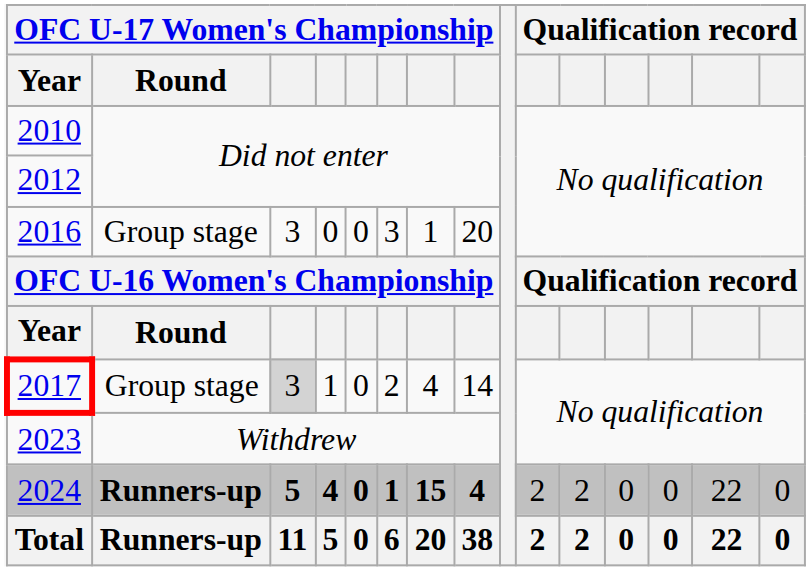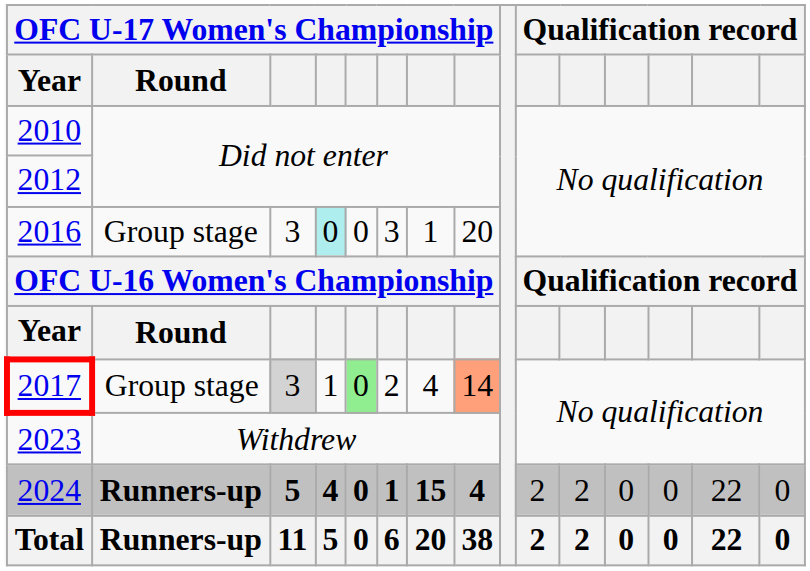(330, 230) no background -> (330, 230) paleturquoise background
(361, 385) no background -> (361, 385) lightgreen background
(477, 385) no background -> (477, 385) lightsalmon background
